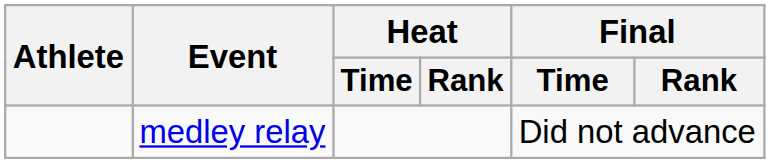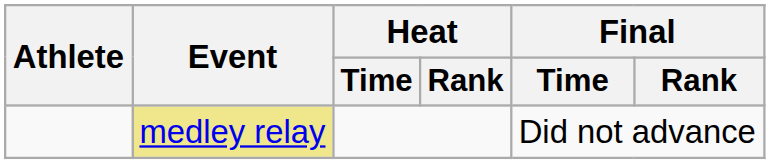(232, 132) no background -> (232, 132) khaki background
